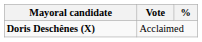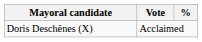(51, 28) bold -> (50, 28) normal
